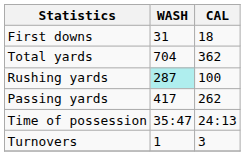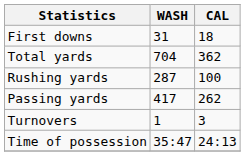(165, 78) paleturquoise background -> (165, 78) no background
rows swapped: (42, 141) <-> (77, 120)
